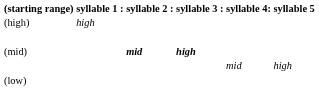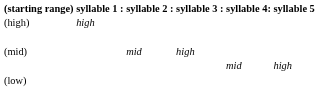(134, 51) bold -> (134, 51) normal
(186, 51) bold -> (185, 51) normal
